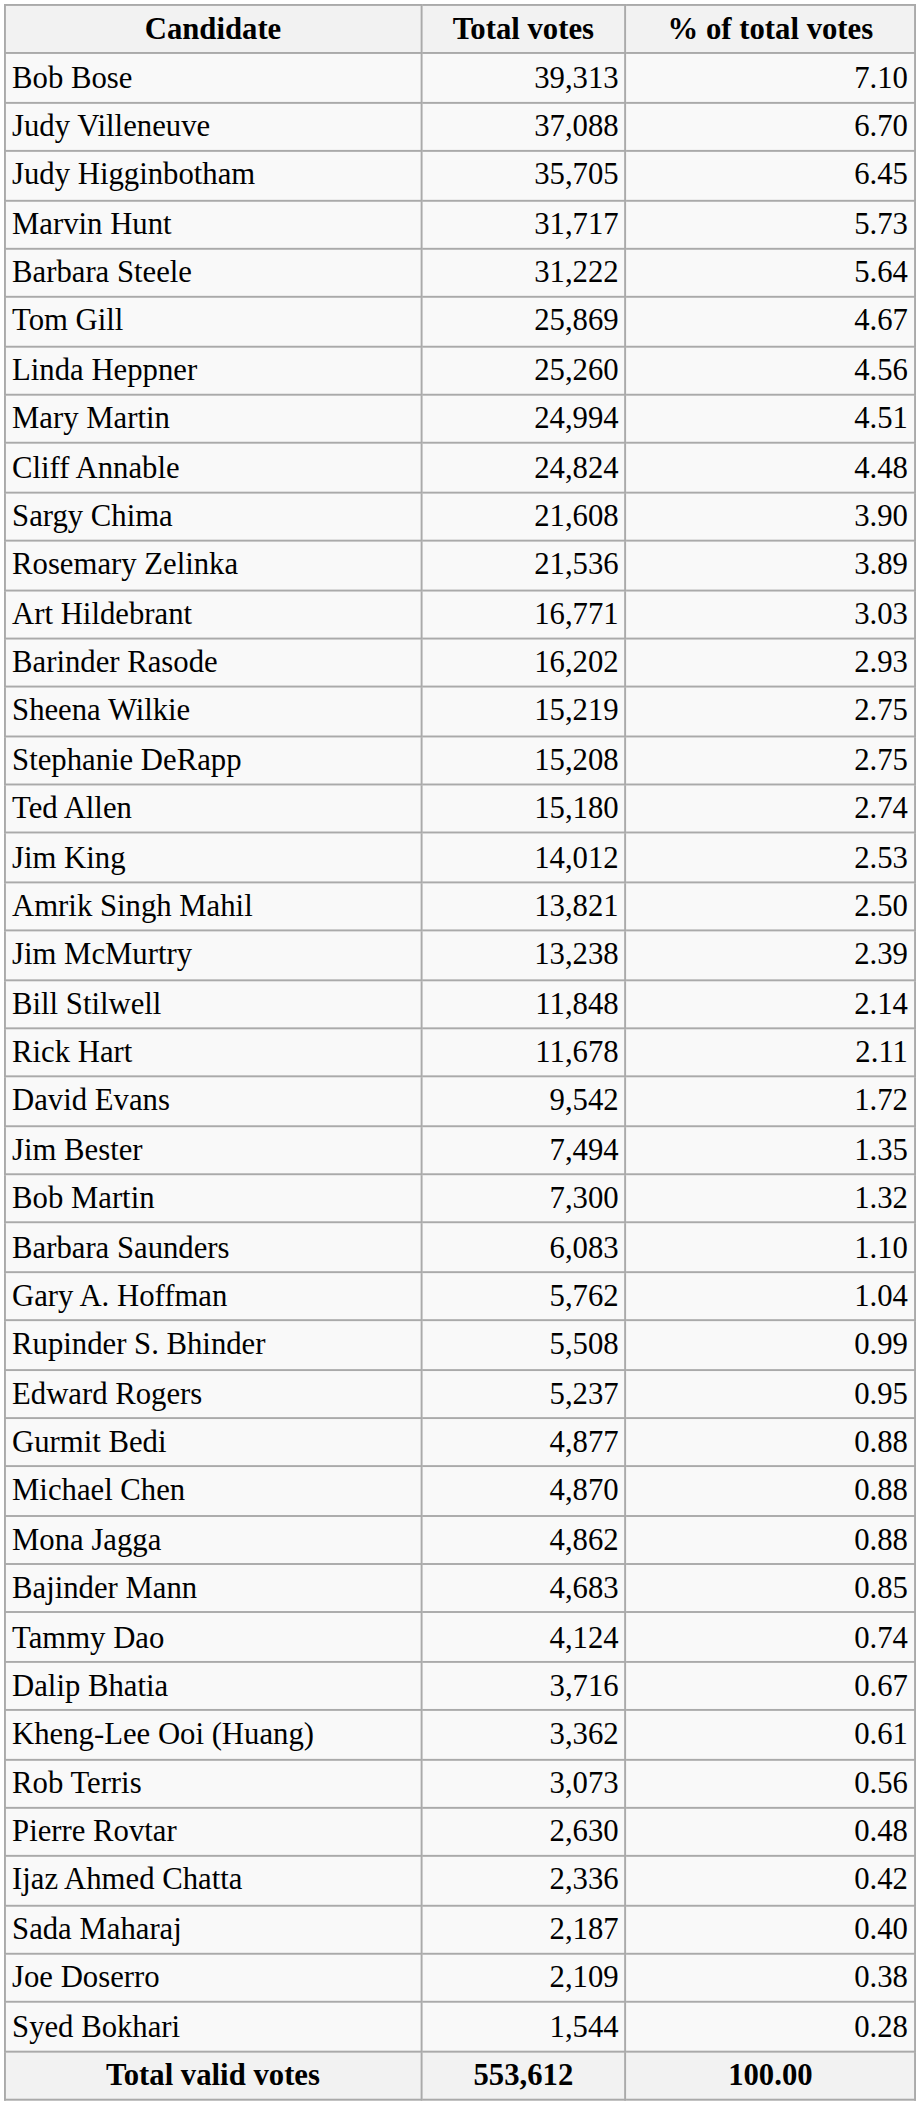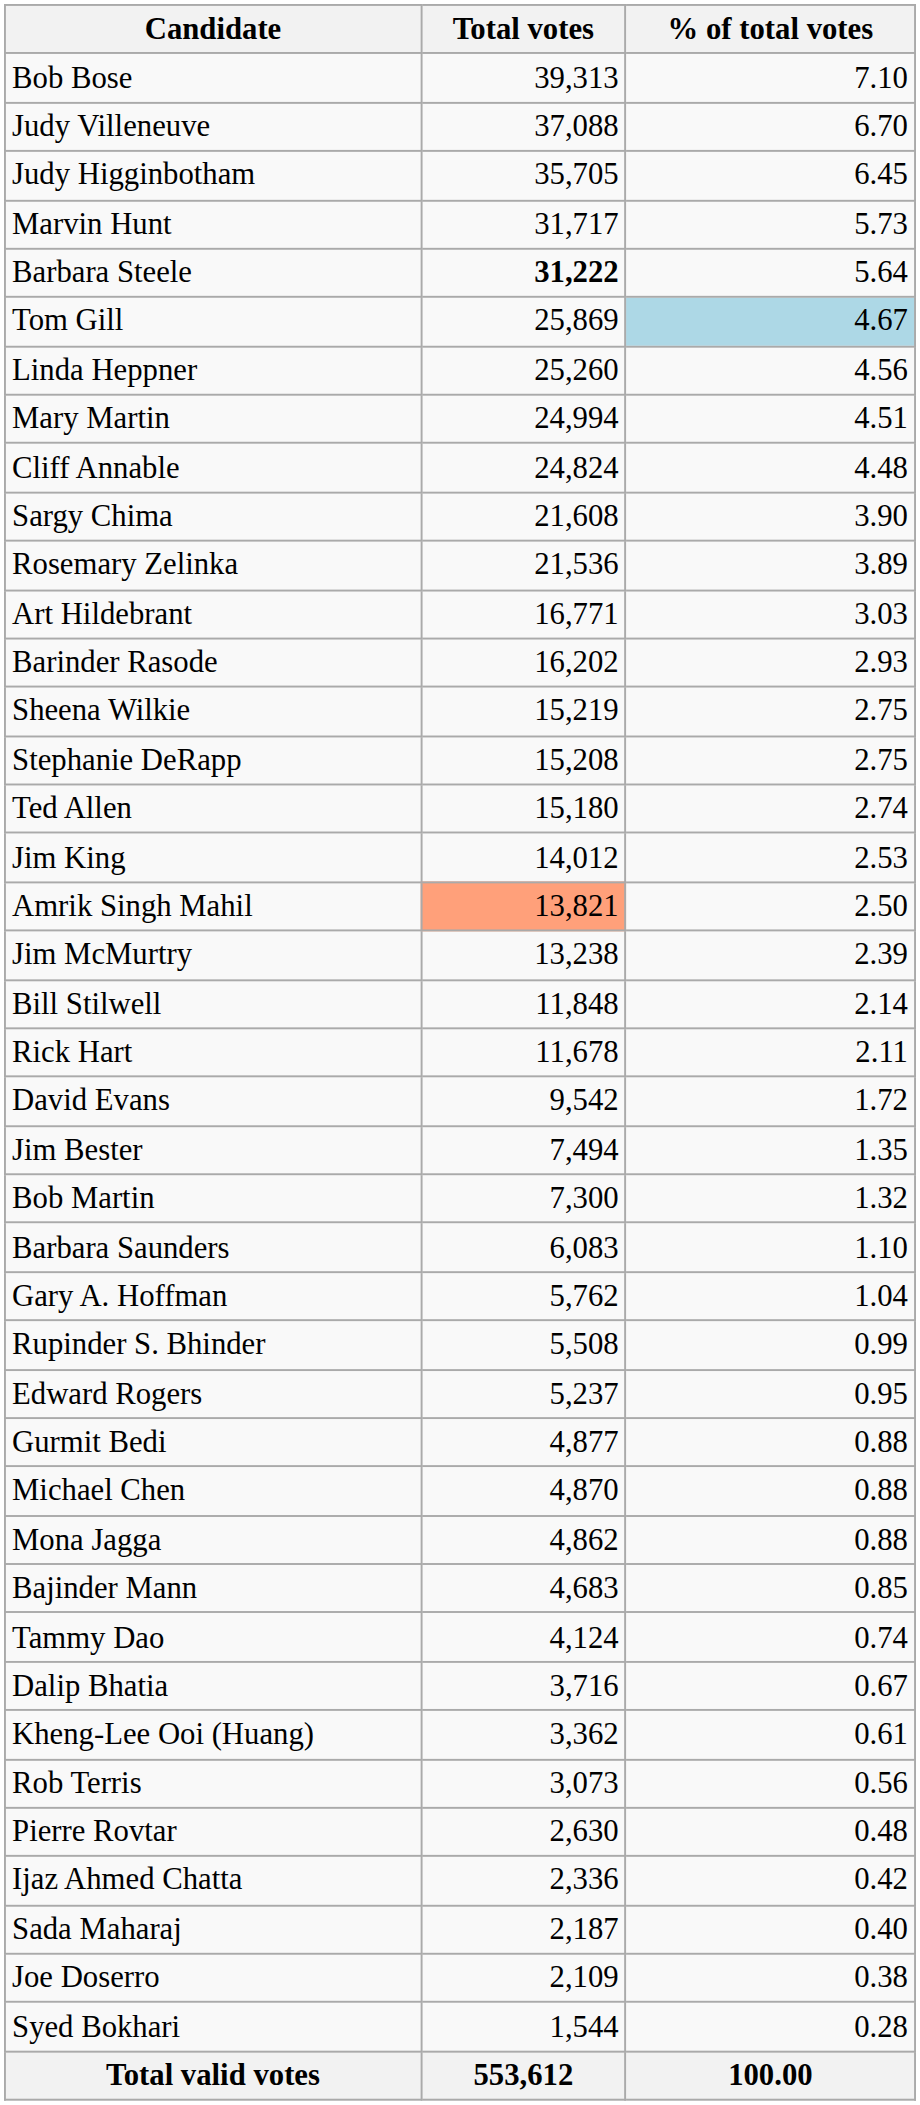(576, 272) normal -> (576, 272) bold
(881, 321) no background -> (881, 321) lightblue background
(576, 905) no background -> (576, 905) lightsalmon background
